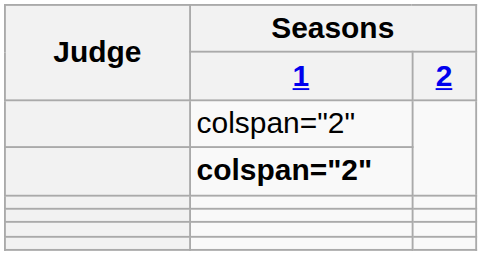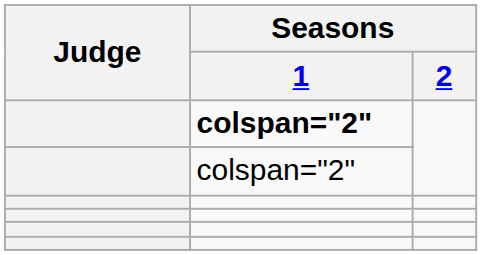(276, 123) normal -> (284, 123) bold
(284, 170) bold -> (276, 170) normal
